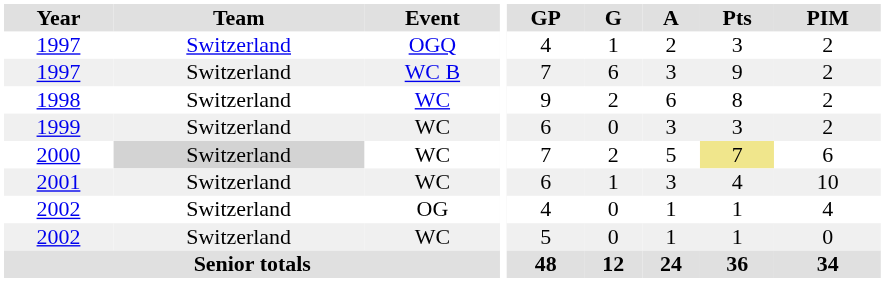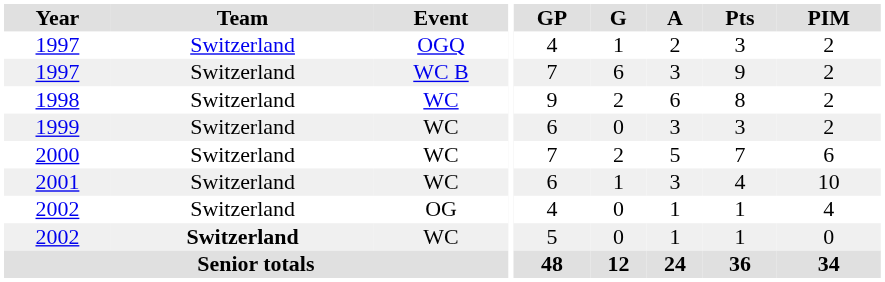(239, 154) lightgrey background -> (243, 154) no background
(737, 154) khaki background -> (740, 154) no background
(239, 236) normal -> (243, 236) bold
